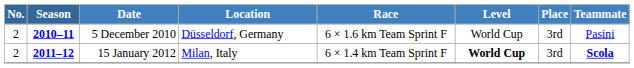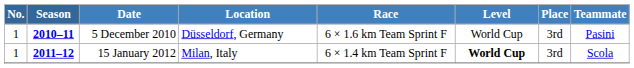(16, 34) 2 -> (16, 34) 1
(16, 53) 2 -> (16, 53) 1
(600, 53) bold -> (600, 53) normal
